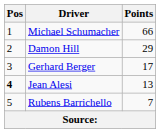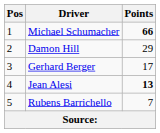(148, 31) normal -> (148, 31) bold
(10, 84) bold -> (10, 84) normal
(148, 84) normal -> (148, 84) bold
